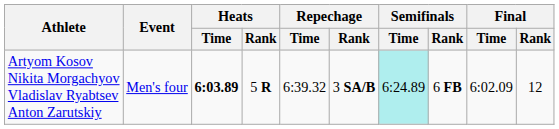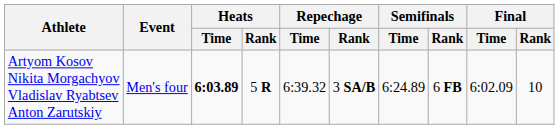(403, 87) paleturquoise background -> (403, 87) no background
(535, 87) 12 -> (535, 87) 10
